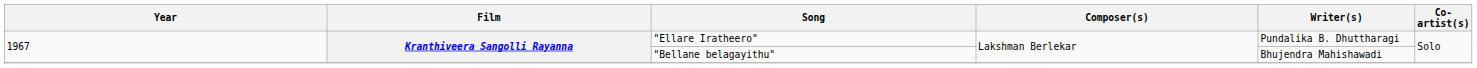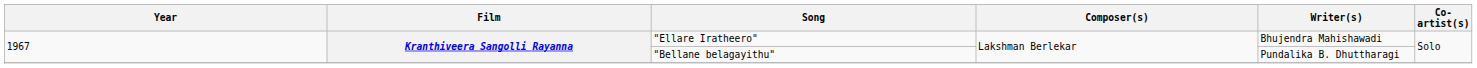(1330, 39) Pundalika B. Dhuttharagi -> (1321, 39) Bhujendra Mahishawadi
(1321, 55) Bhujendra Mahishawadi -> (1330, 55) Pundalika B. Dhuttharagi
